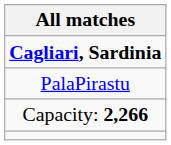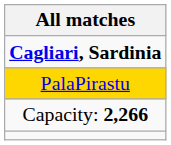(85, 83) no background -> (85, 83) gold background
